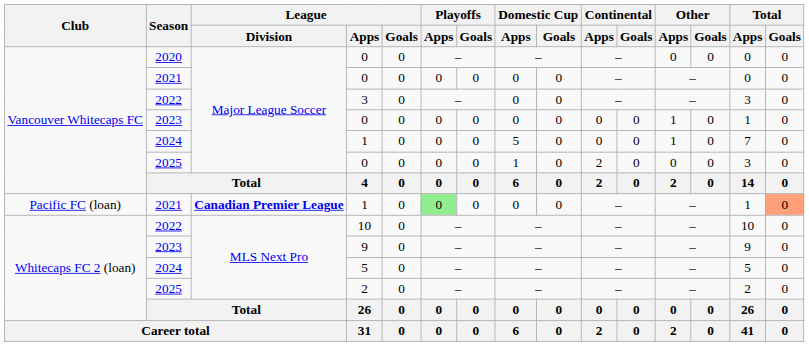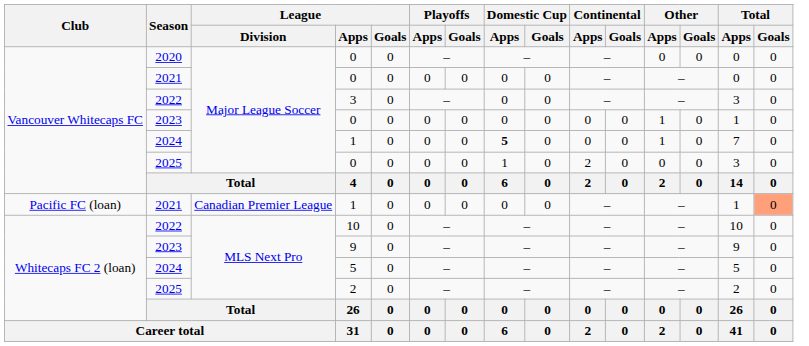(516, 141) normal -> (504, 141) bold
(269, 204) bold -> (263, 204) normal
(439, 204) lightgreen background -> (427, 204) no background
